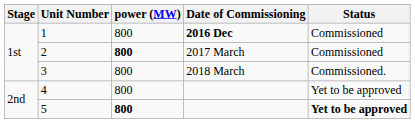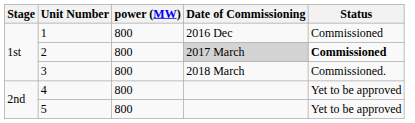(209, 33) bold -> (209, 33) normal
(124, 52) bold -> (124, 52) normal
(215, 52) no background -> (215, 52) lightgrey background
(347, 52) normal -> (349, 52) bold
(124, 109) bold -> (124, 109) normal
(359, 109) bold -> (356, 109) normal
